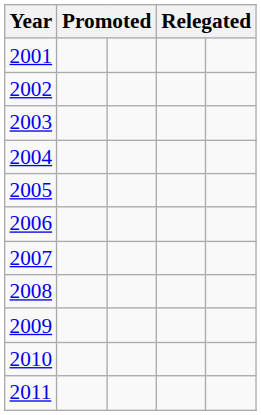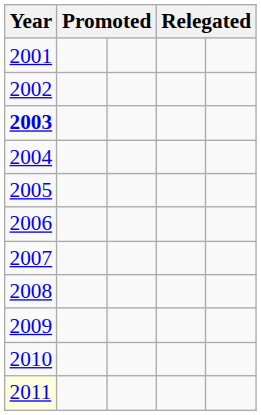(31, 122) normal -> (31, 122) bold
(30, 392) no background -> (30, 392) lightyellow background
